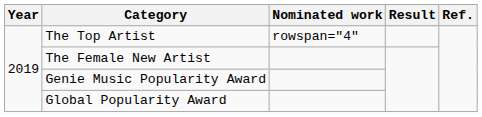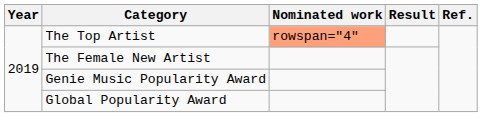(316, 37) no background -> (316, 37) lightsalmon background
